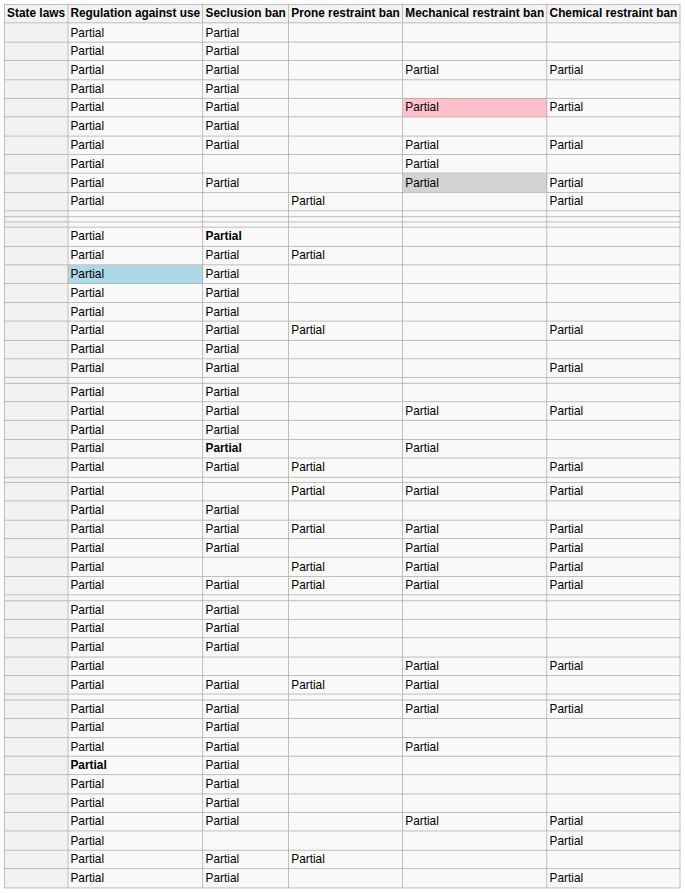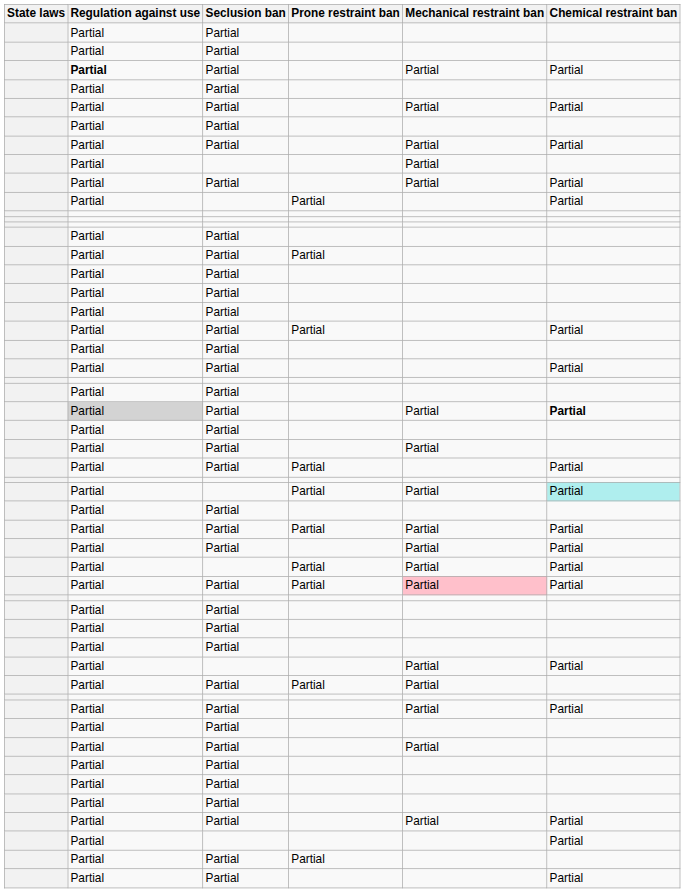(87, 70) normal -> (89, 70) bold
(422, 107) pink background -> (422, 107) no background
(422, 182) lightgrey background -> (422, 182) no background
(224, 236) bold -> (222, 236) normal
(87, 274) lightblue background -> (87, 274) no background
(87, 411) no background -> (87, 411) lightgrey background
(566, 411) normal -> (568, 411) bold
(224, 448) bold -> (222, 448) normal
(566, 491) no background -> (566, 491) paleturquoise background
(422, 585) no background -> (422, 585) pink background
(89, 765) bold -> (87, 765) normal
